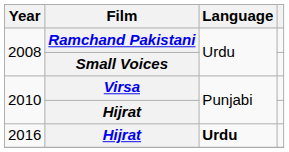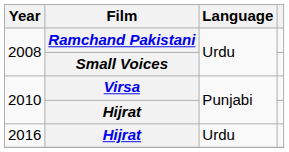(220, 135) bold -> (219, 135) normal
